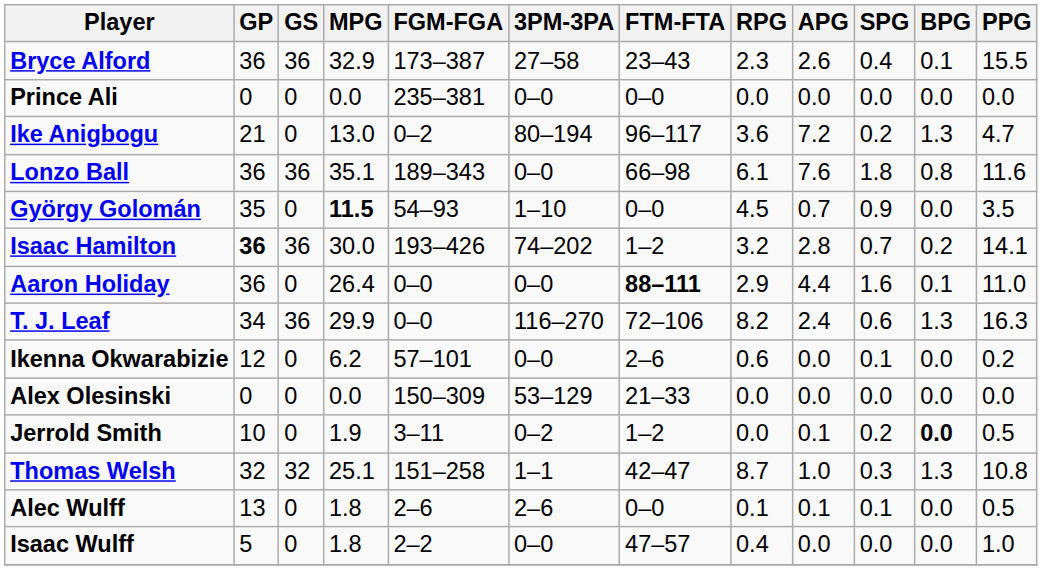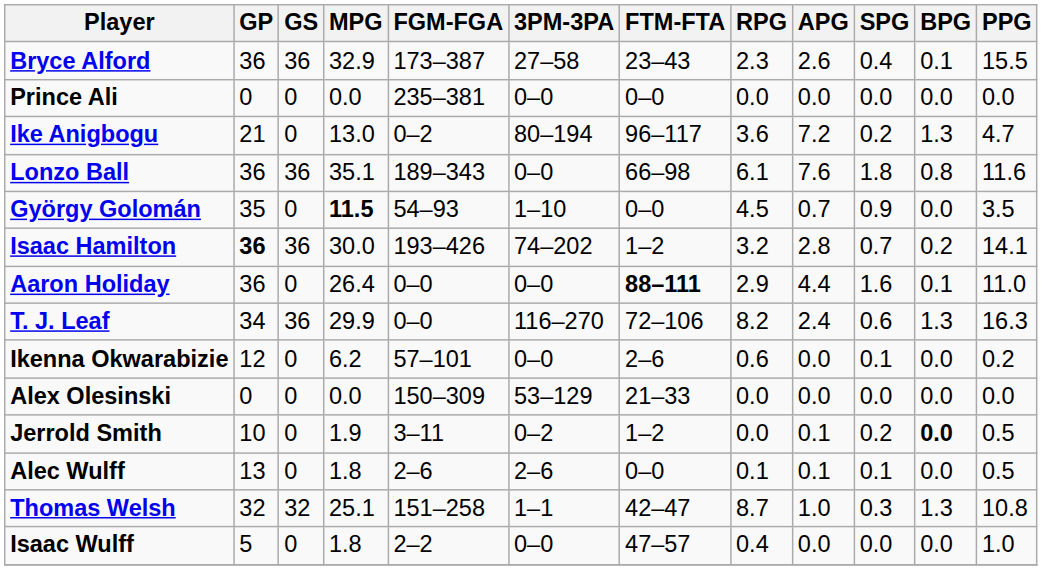rows swapped: (93, 470) <-> (67, 508)
